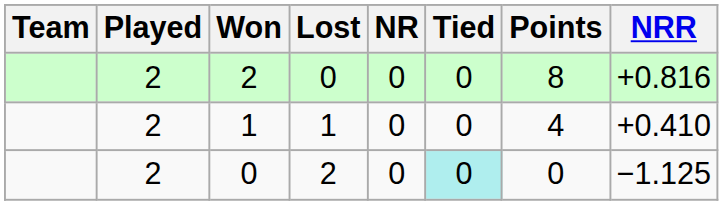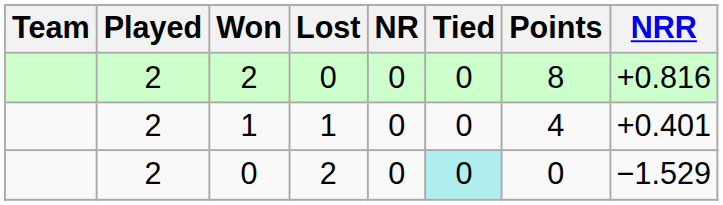(664, 125) +0.410 -> (664, 125) +0.401
(664, 174) −1.125 -> (664, 174) −1.529
